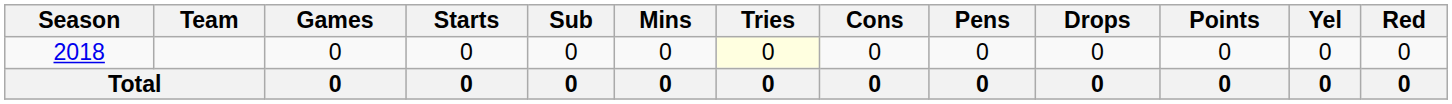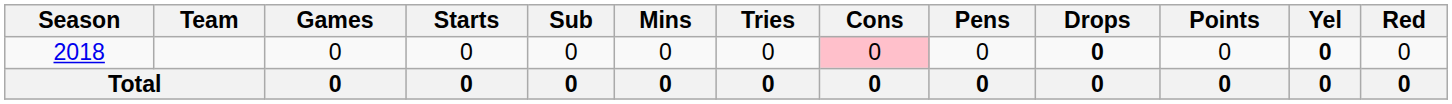(768, 52) lightyellow background -> (768, 52) no background
(875, 52) no background -> (875, 52) pink background
(1097, 52) normal -> (1097, 52) bold
(1325, 52) normal -> (1325, 52) bold
